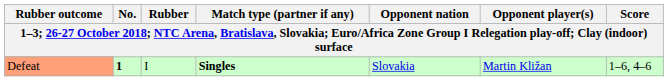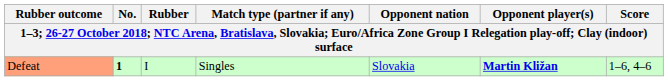(217, 66) bold -> (217, 66) normal
(517, 66) normal -> (520, 66) bold
